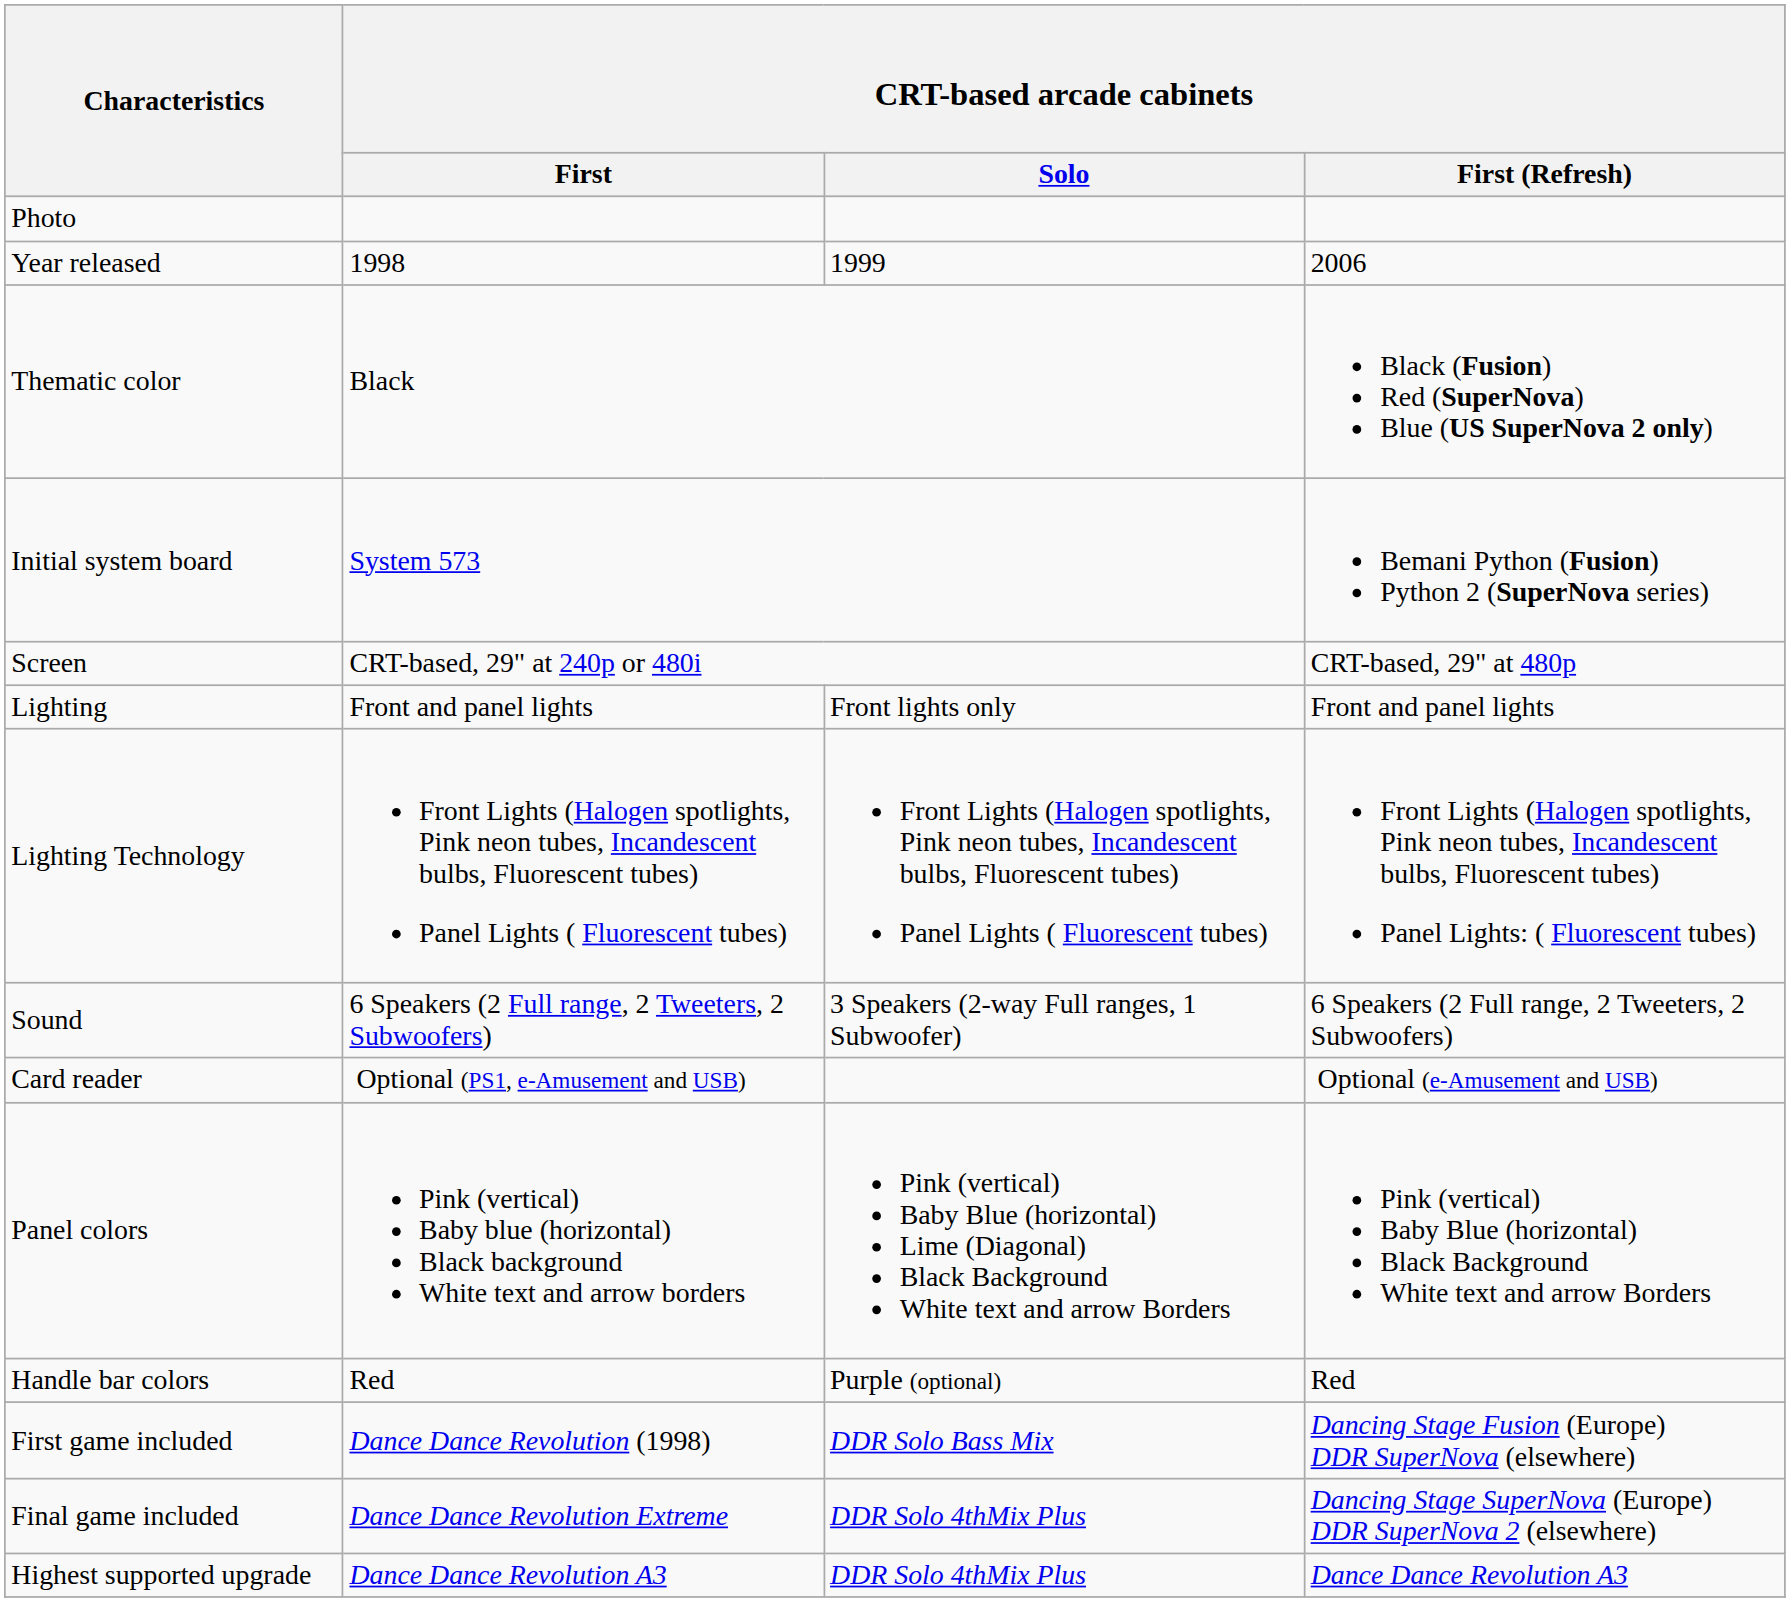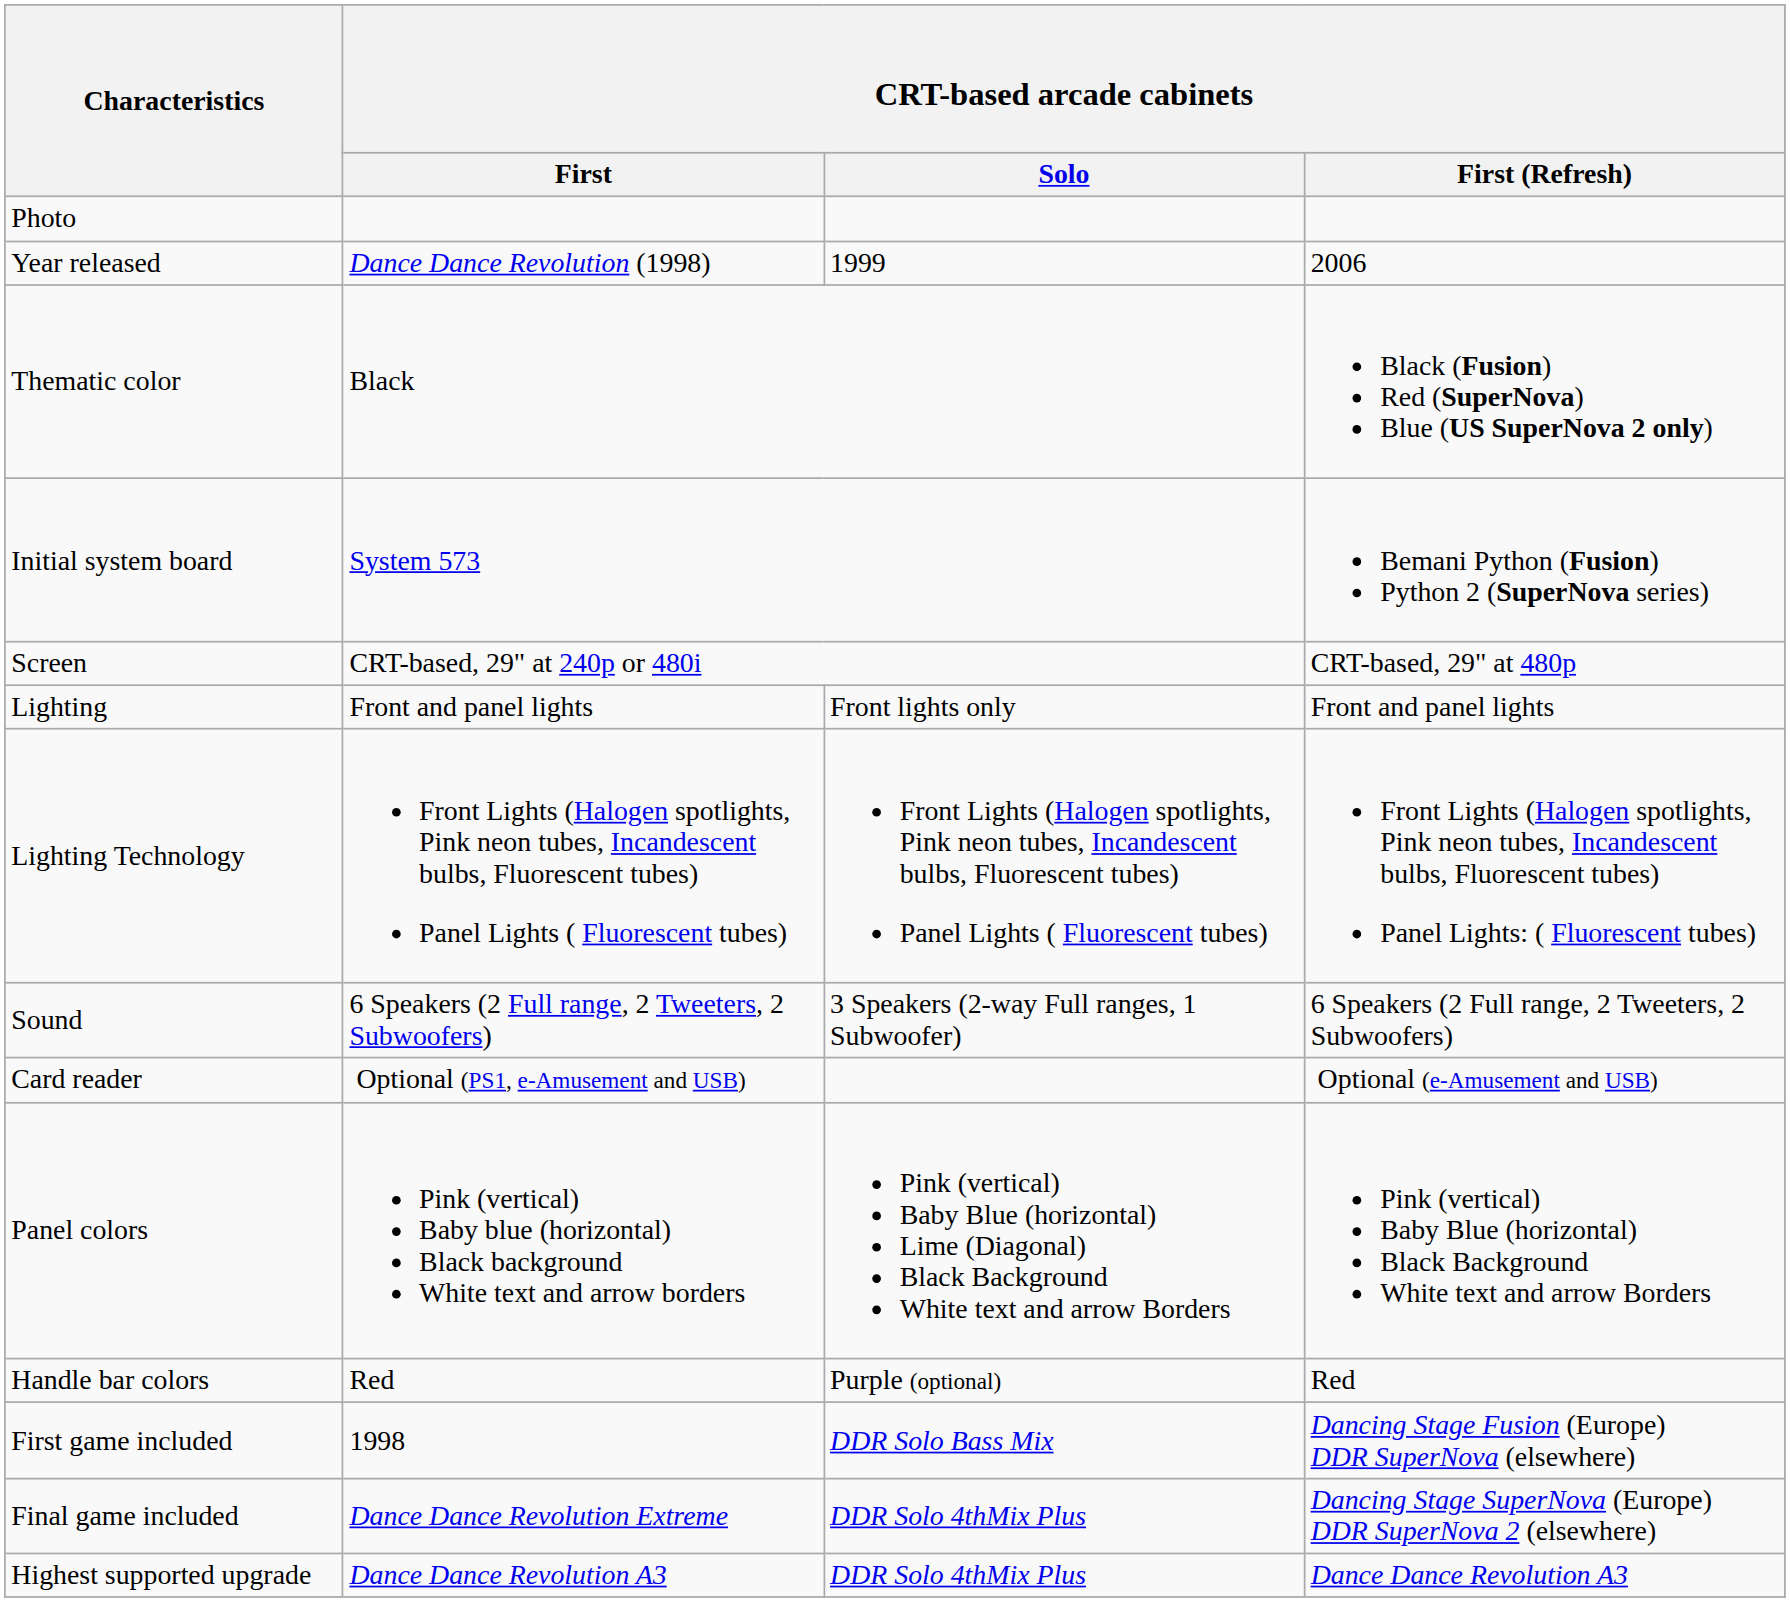(377, 262) 1998 -> (530, 262) Dance Dance Revolution (1998)
(530, 1440) Dance Dance Revolution (1998) -> (377, 1440) 1998
